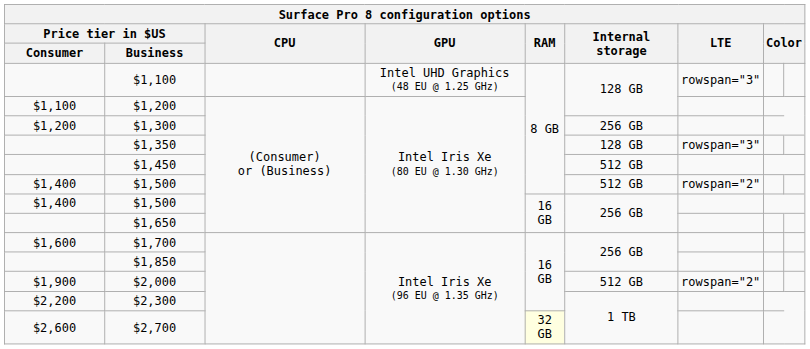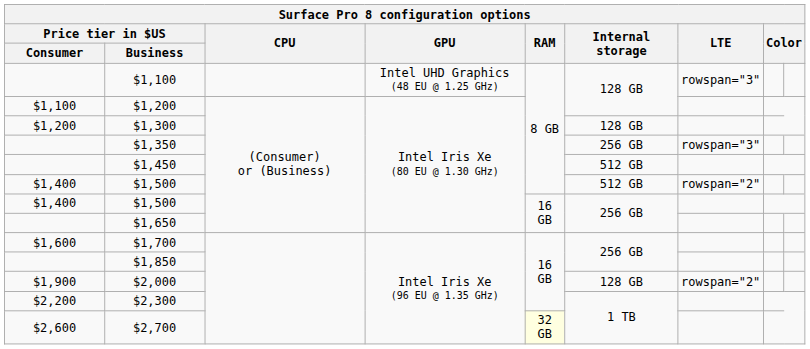(621, 125) 256 GB -> (621, 125) 128 GB
(621, 145) 128 GB -> (621, 145) 256 GB
(621, 281) 512 GB -> (621, 281) 128 GB
